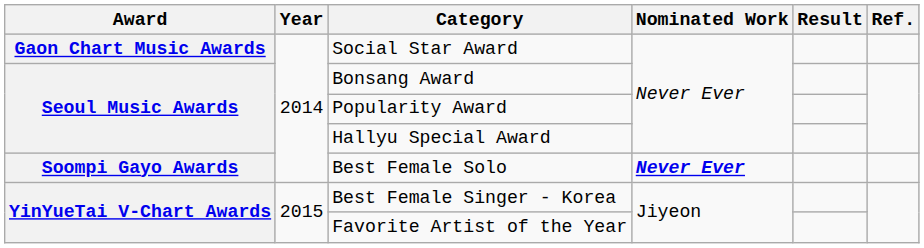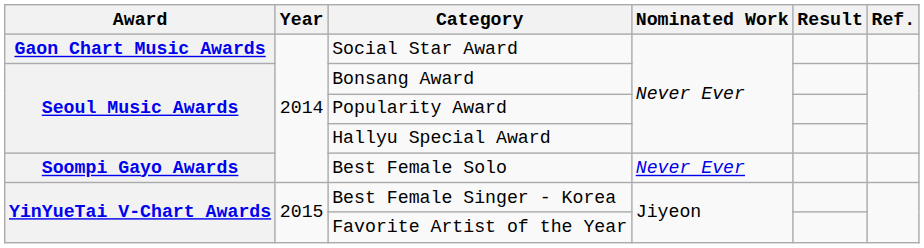(690, 168) bold -> (690, 168) normal
